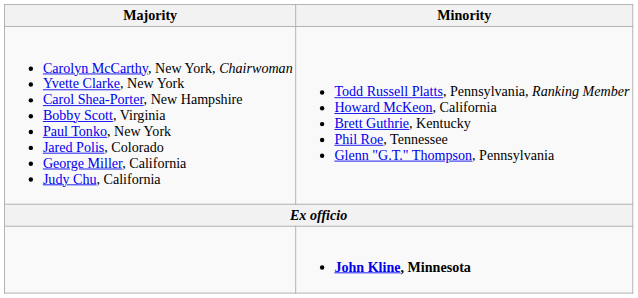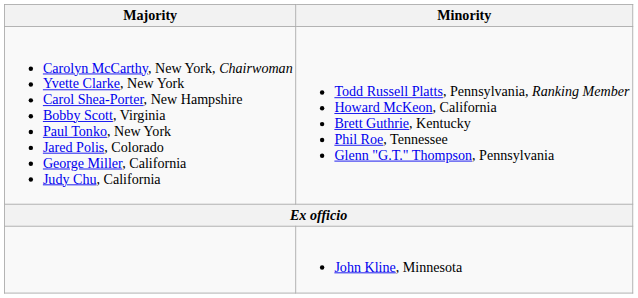(464, 267) bold -> (464, 267) normal
